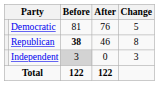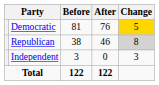(136, 27) no background -> (136, 27) gold background
(76, 42) bold -> (76, 42) normal
(136, 42) no background -> (136, 42) lightgrey background
(76, 57) lightgrey background -> (76, 57) no background
